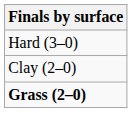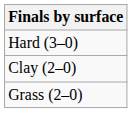(47, 93) bold -> (45, 93) normal
